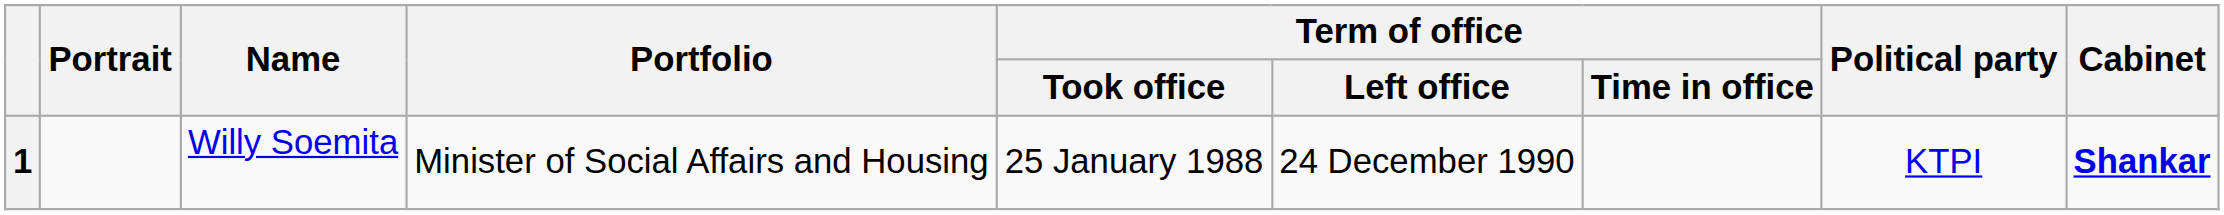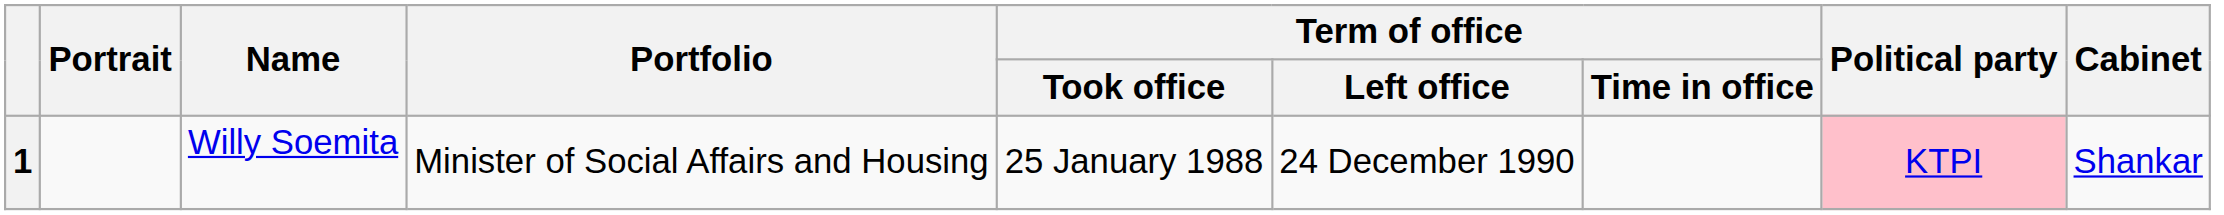(1944, 161) no background -> (1944, 161) pink background
(2142, 161) bold -> (2138, 161) normal
